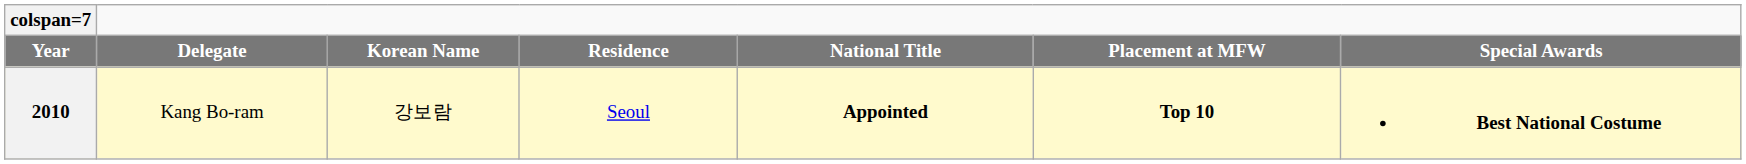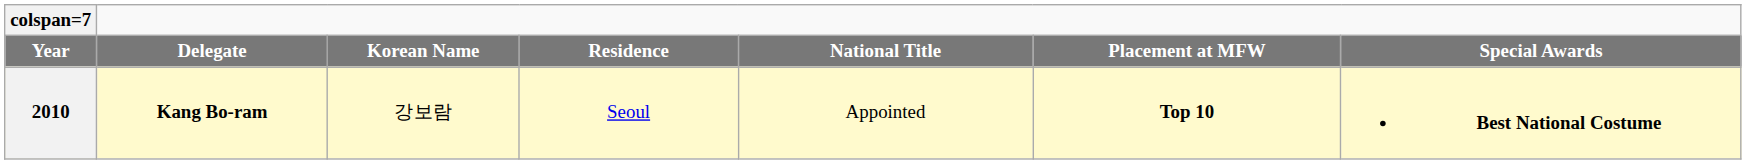(212, 112) normal -> (212, 112) bold
(885, 112) bold -> (885, 112) normal
